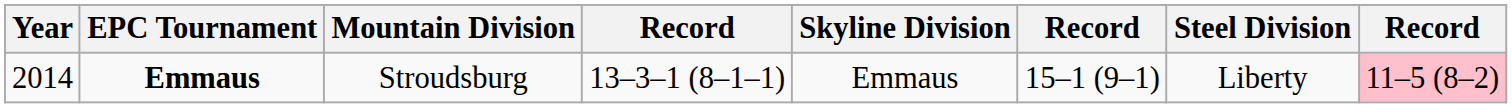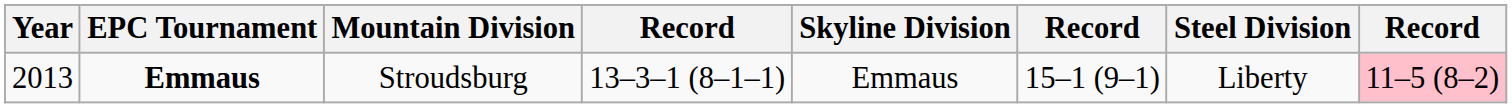(43, 77) 2014 -> (43, 77) 2013
